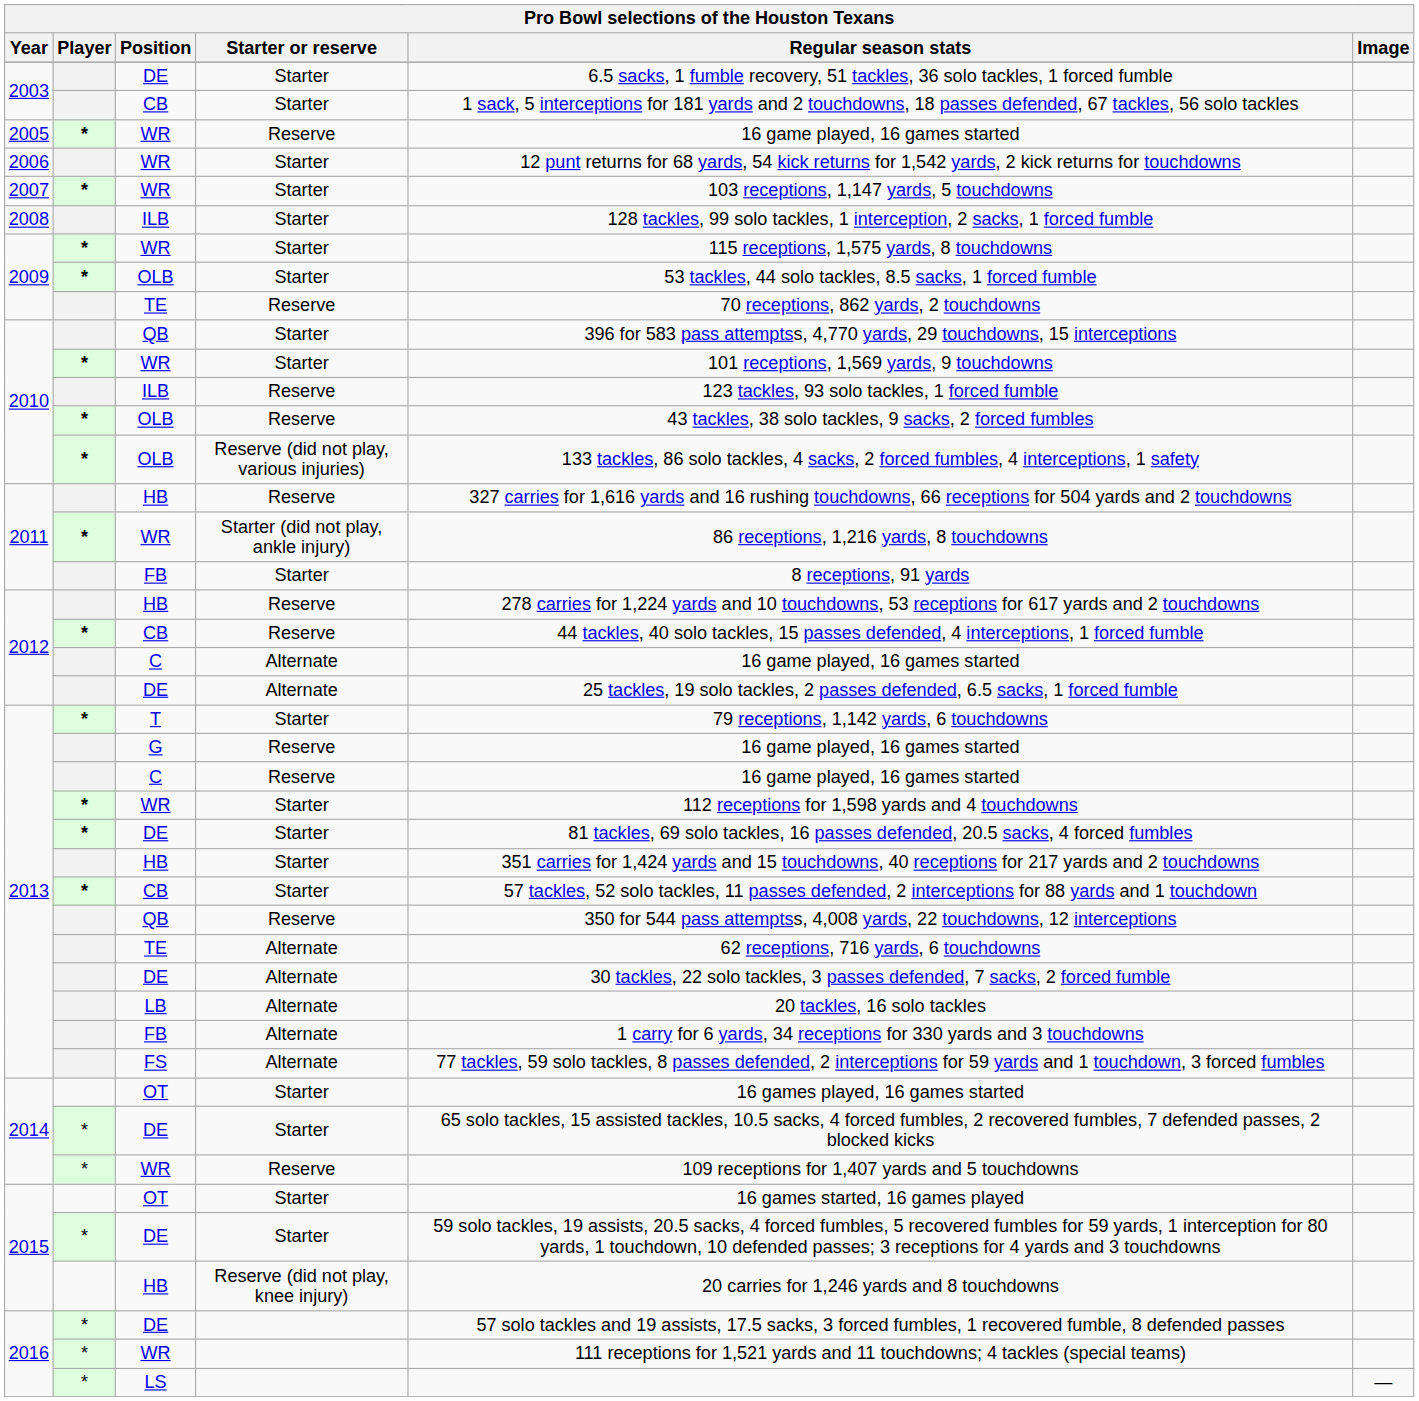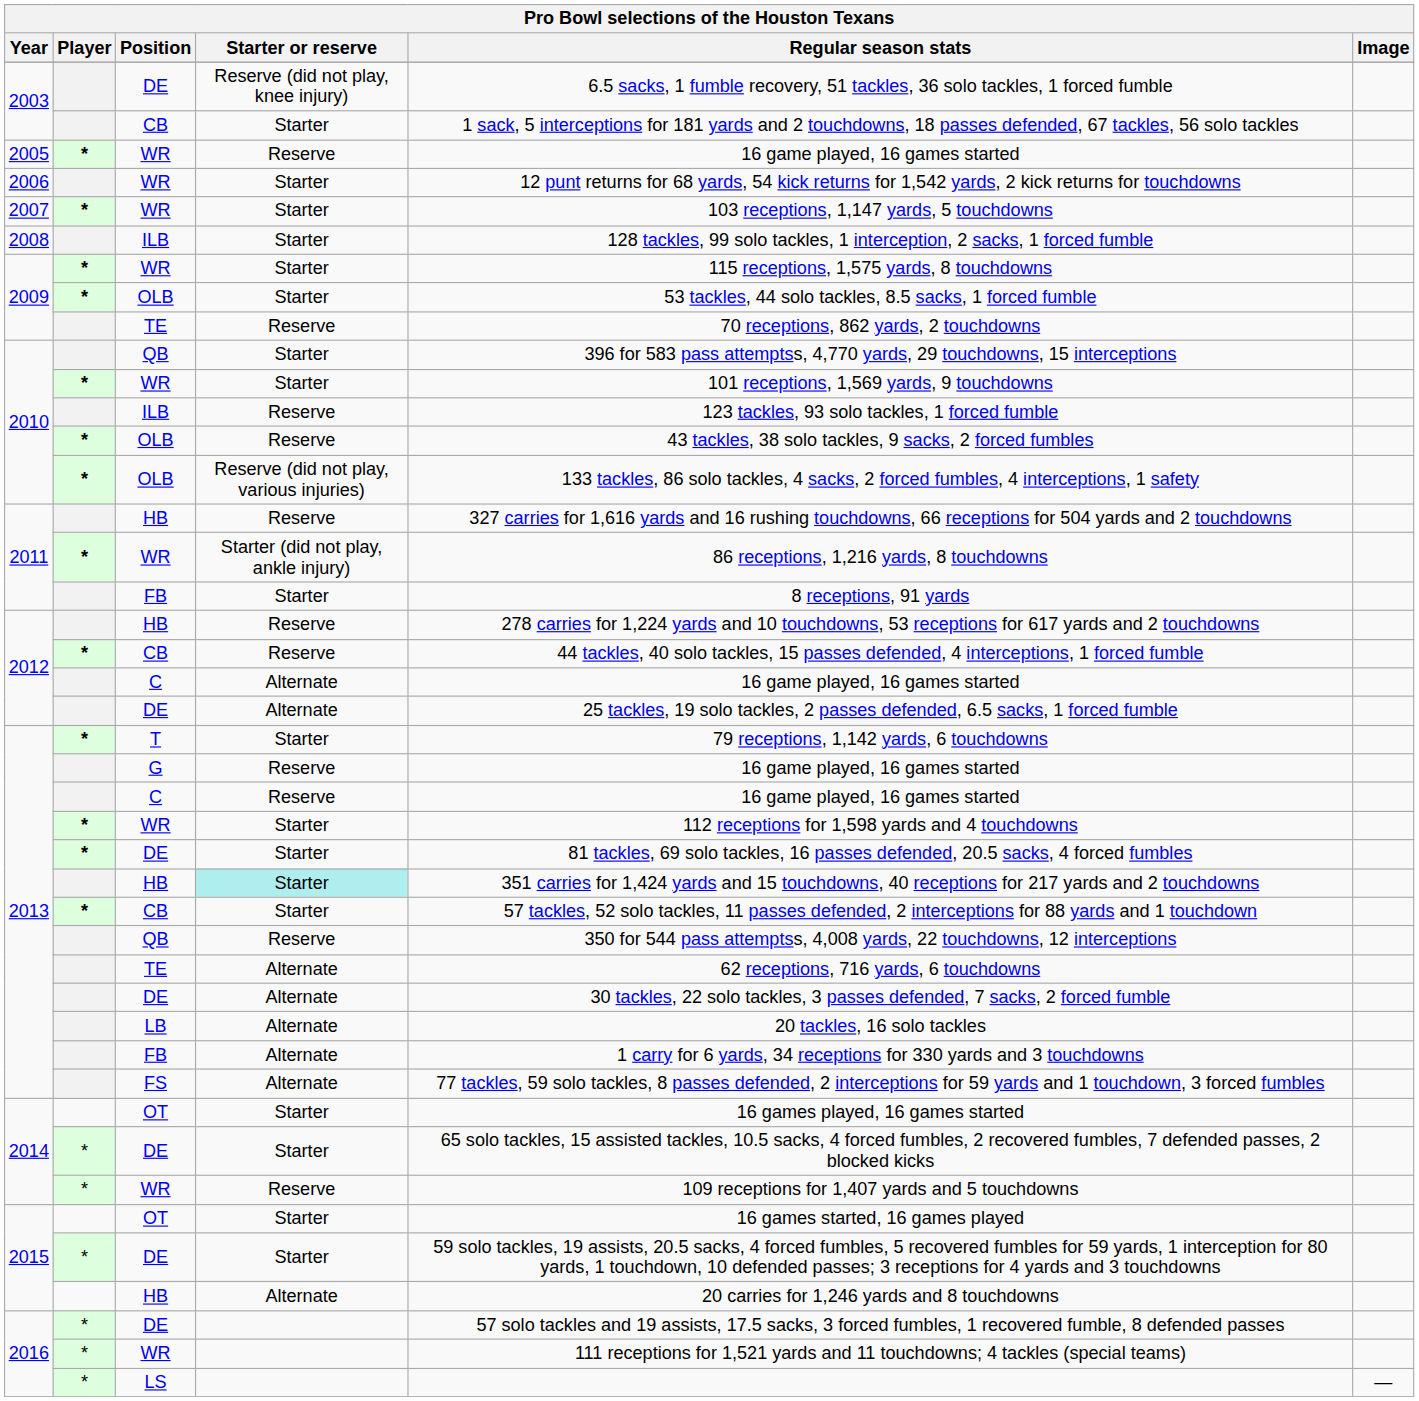(302, 76) Starter -> (302, 86) Reserve (did not play, knee injury)
(302, 862) no background -> (302, 882) paleturquoise background
(302, 1285) Reserve (did not play, knee injury) -> (302, 1296) Alternate
